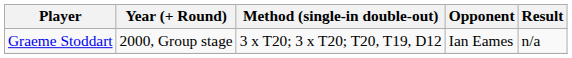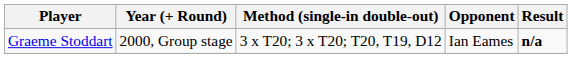(531, 41) normal -> (532, 41) bold
